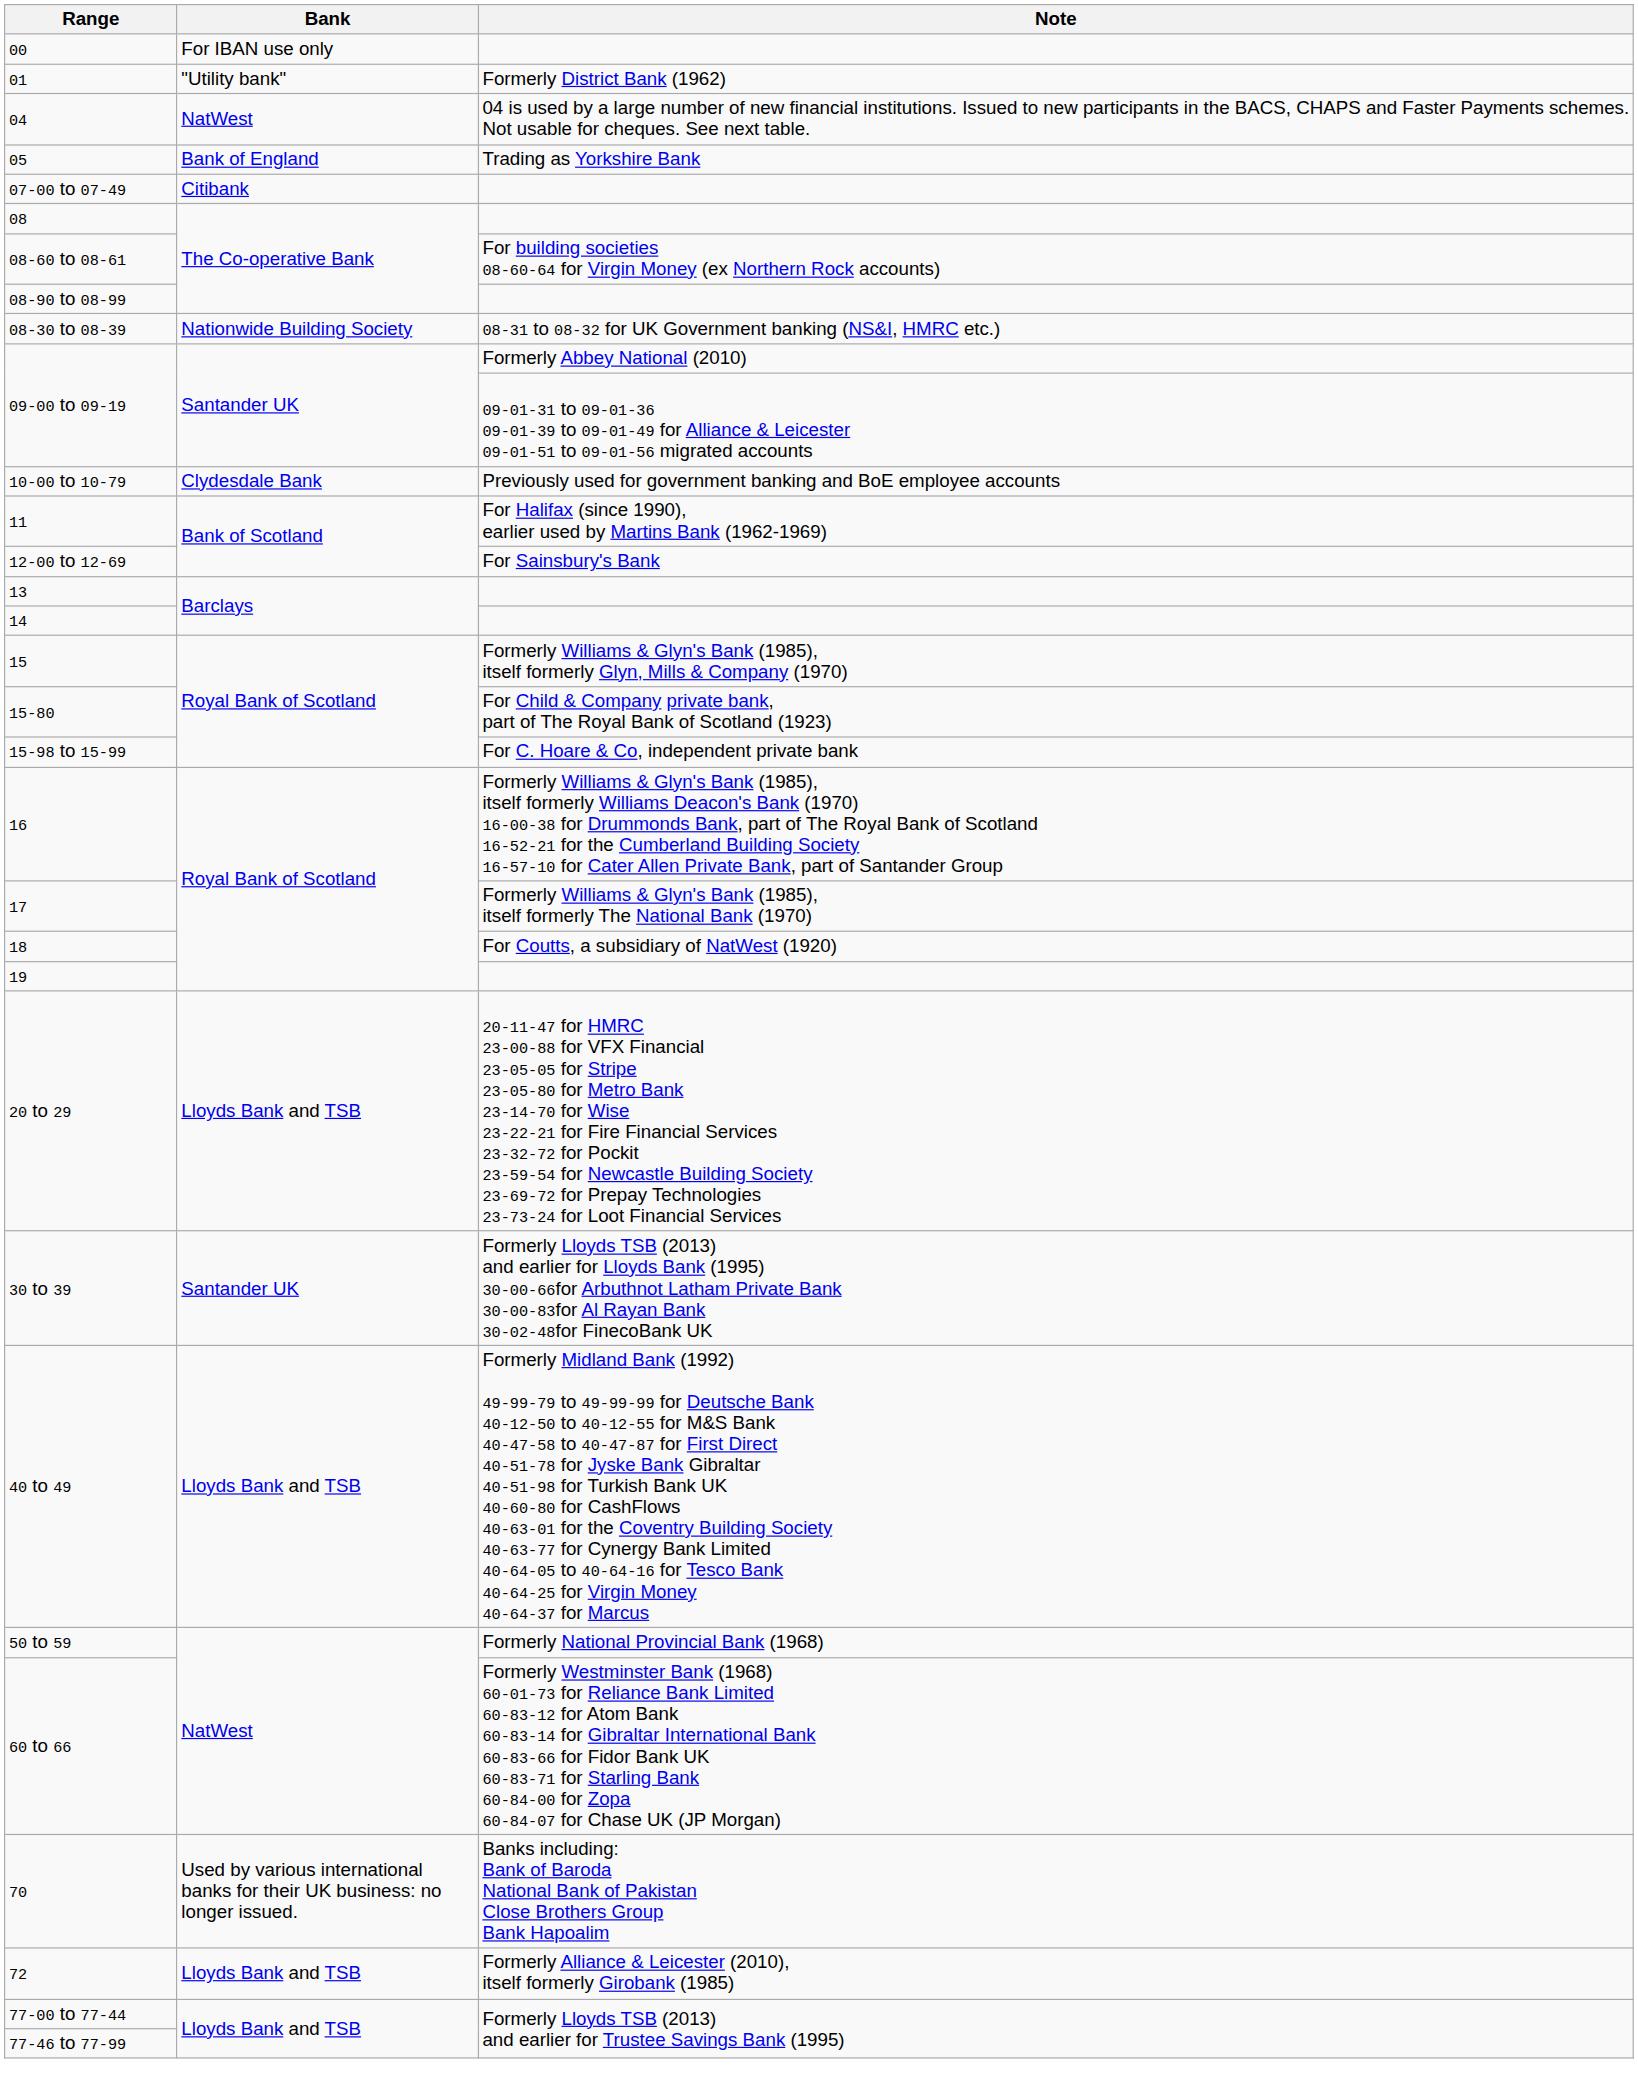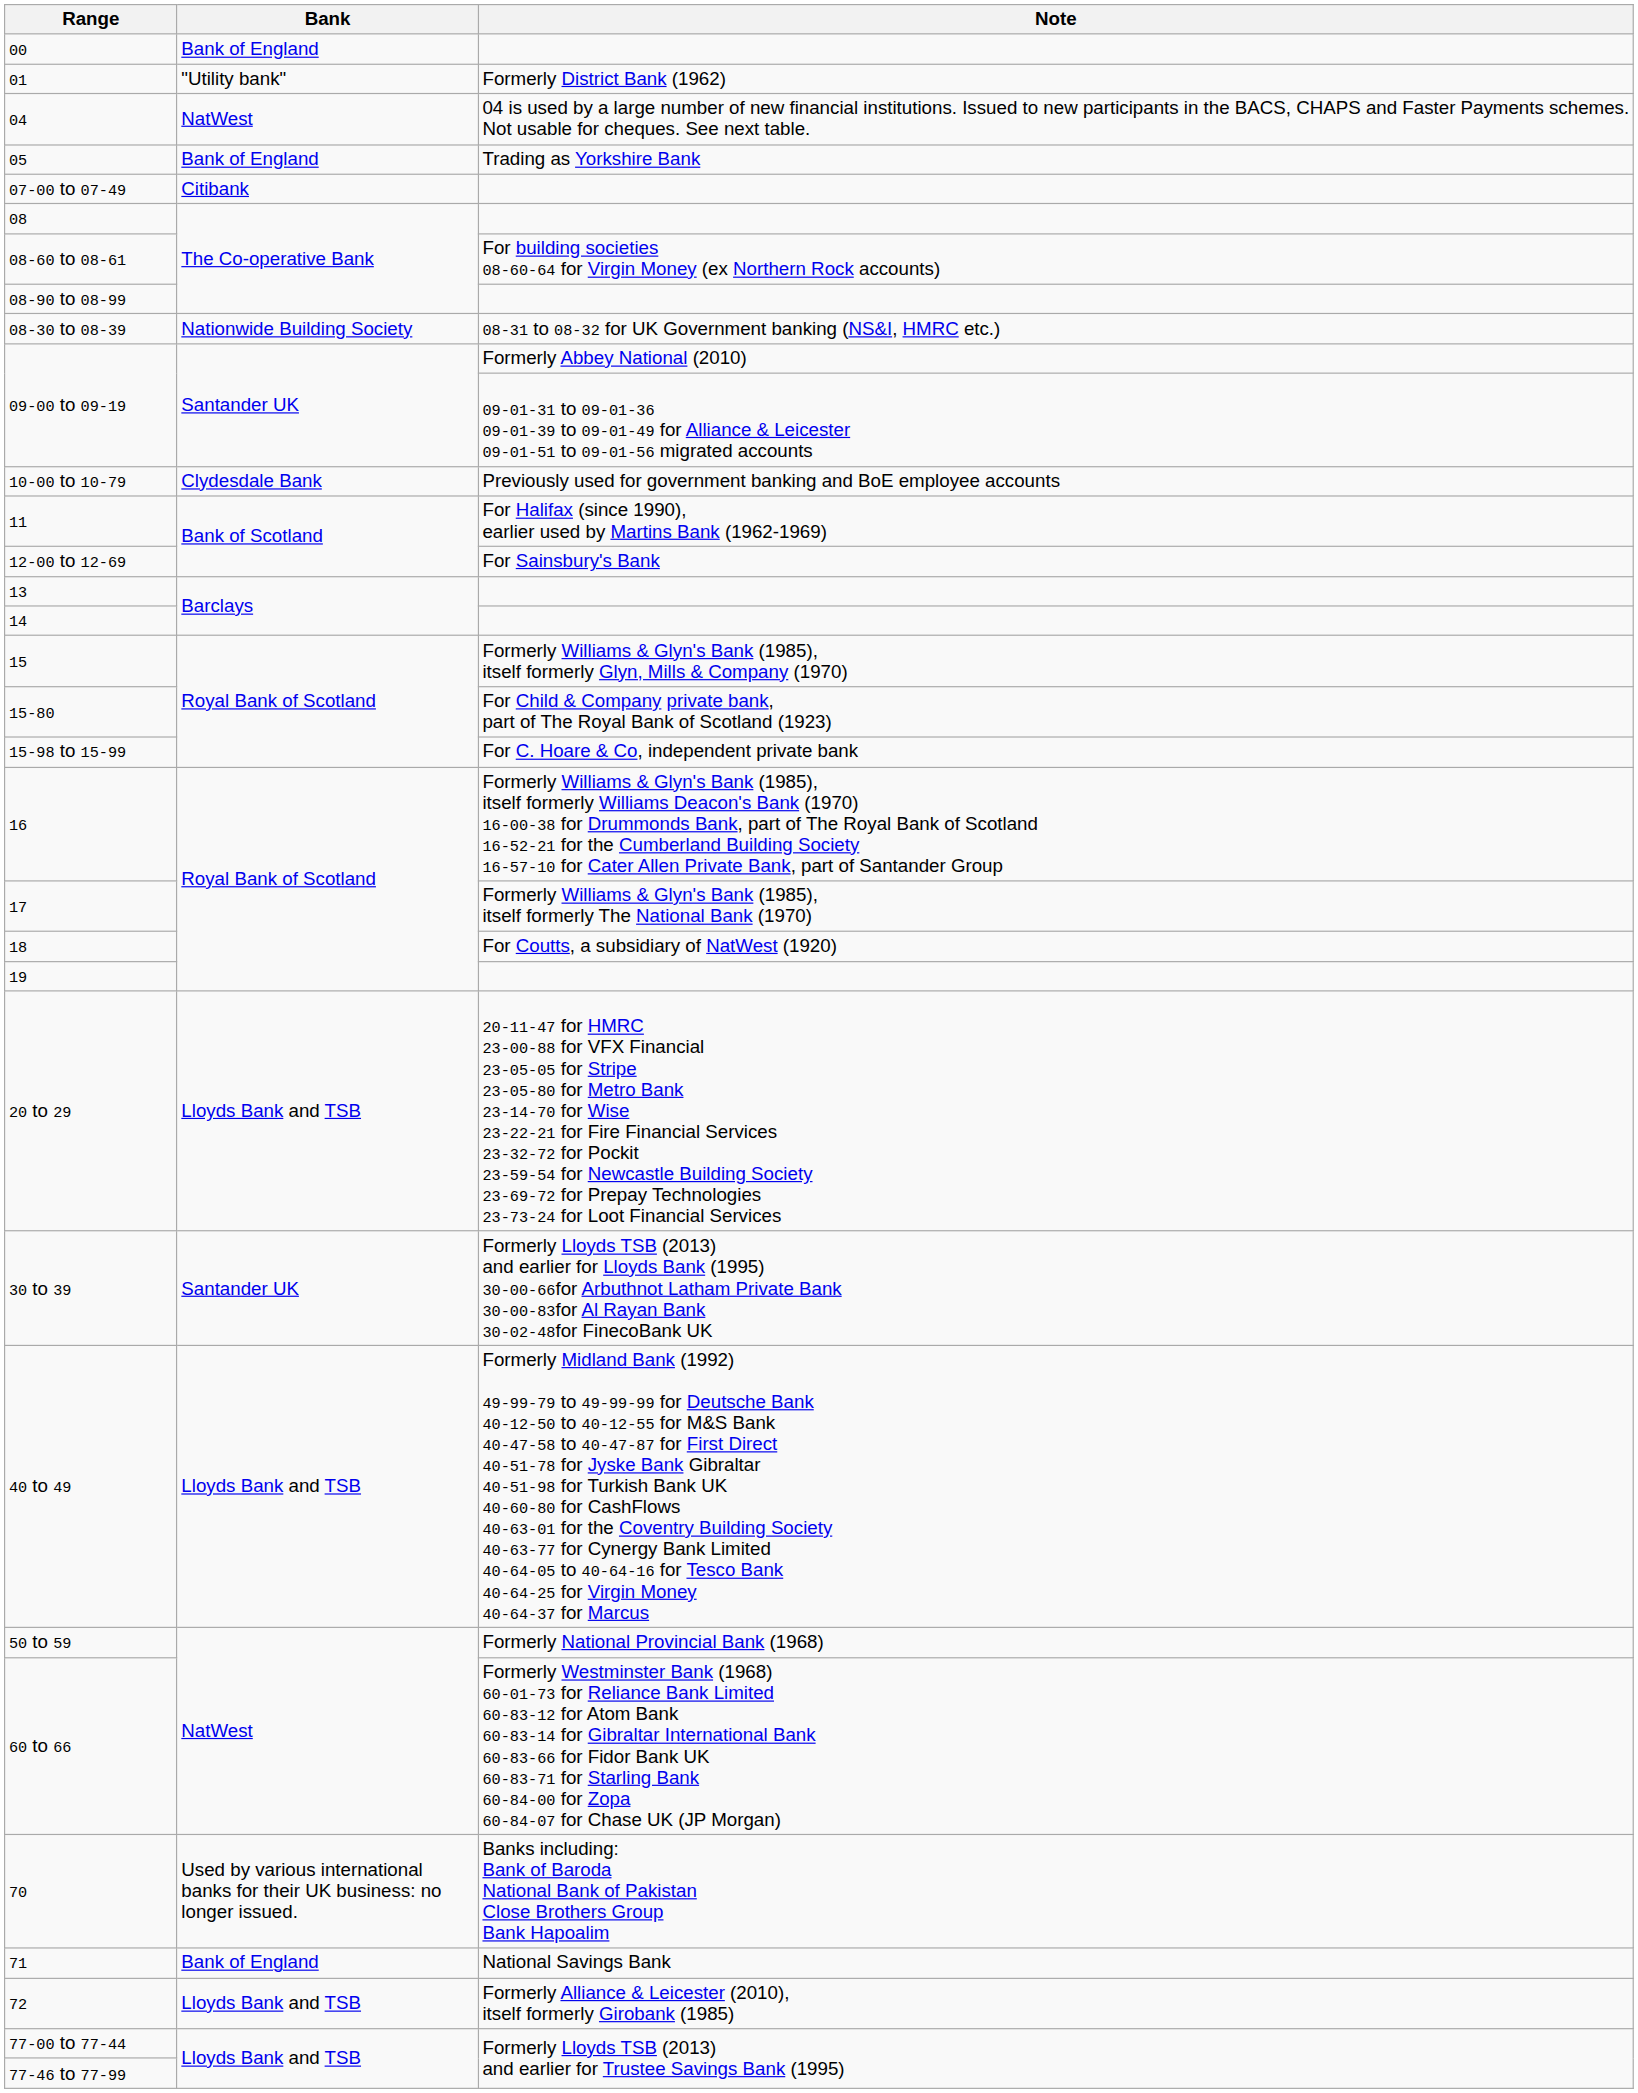(257, 49) For IBAN use only -> (250, 49) Bank of England
+ row: (18, 1965)
